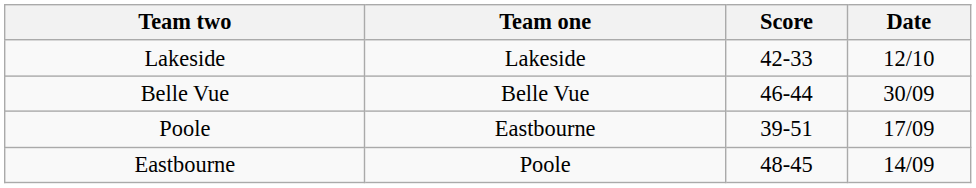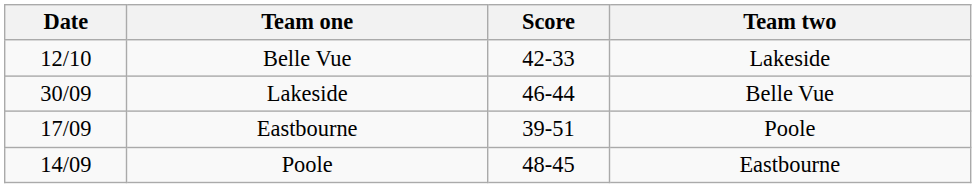columns swapped: (909, 22) <-> (185, 22)
(545, 57) Lakeside -> (307, 57) Belle Vue
(545, 93) Belle Vue -> (307, 93) Lakeside
